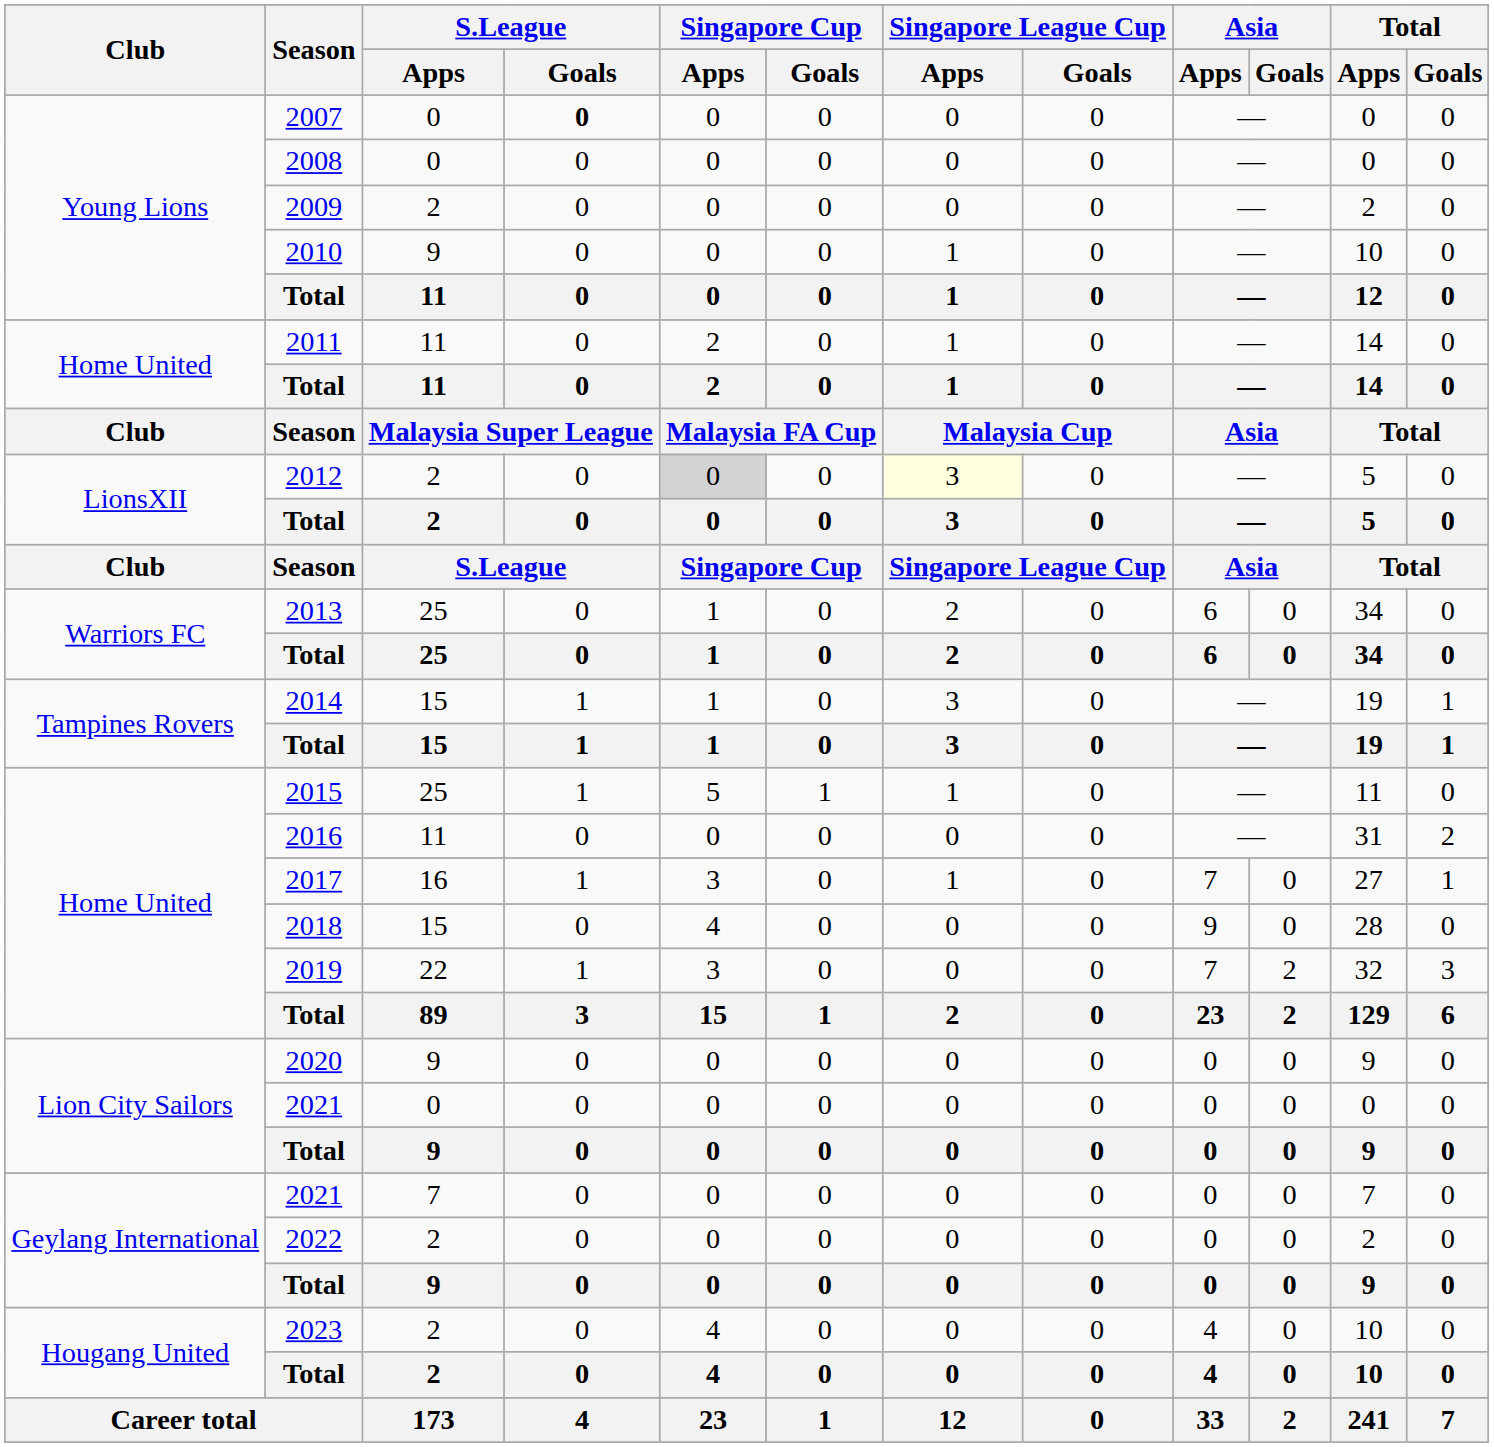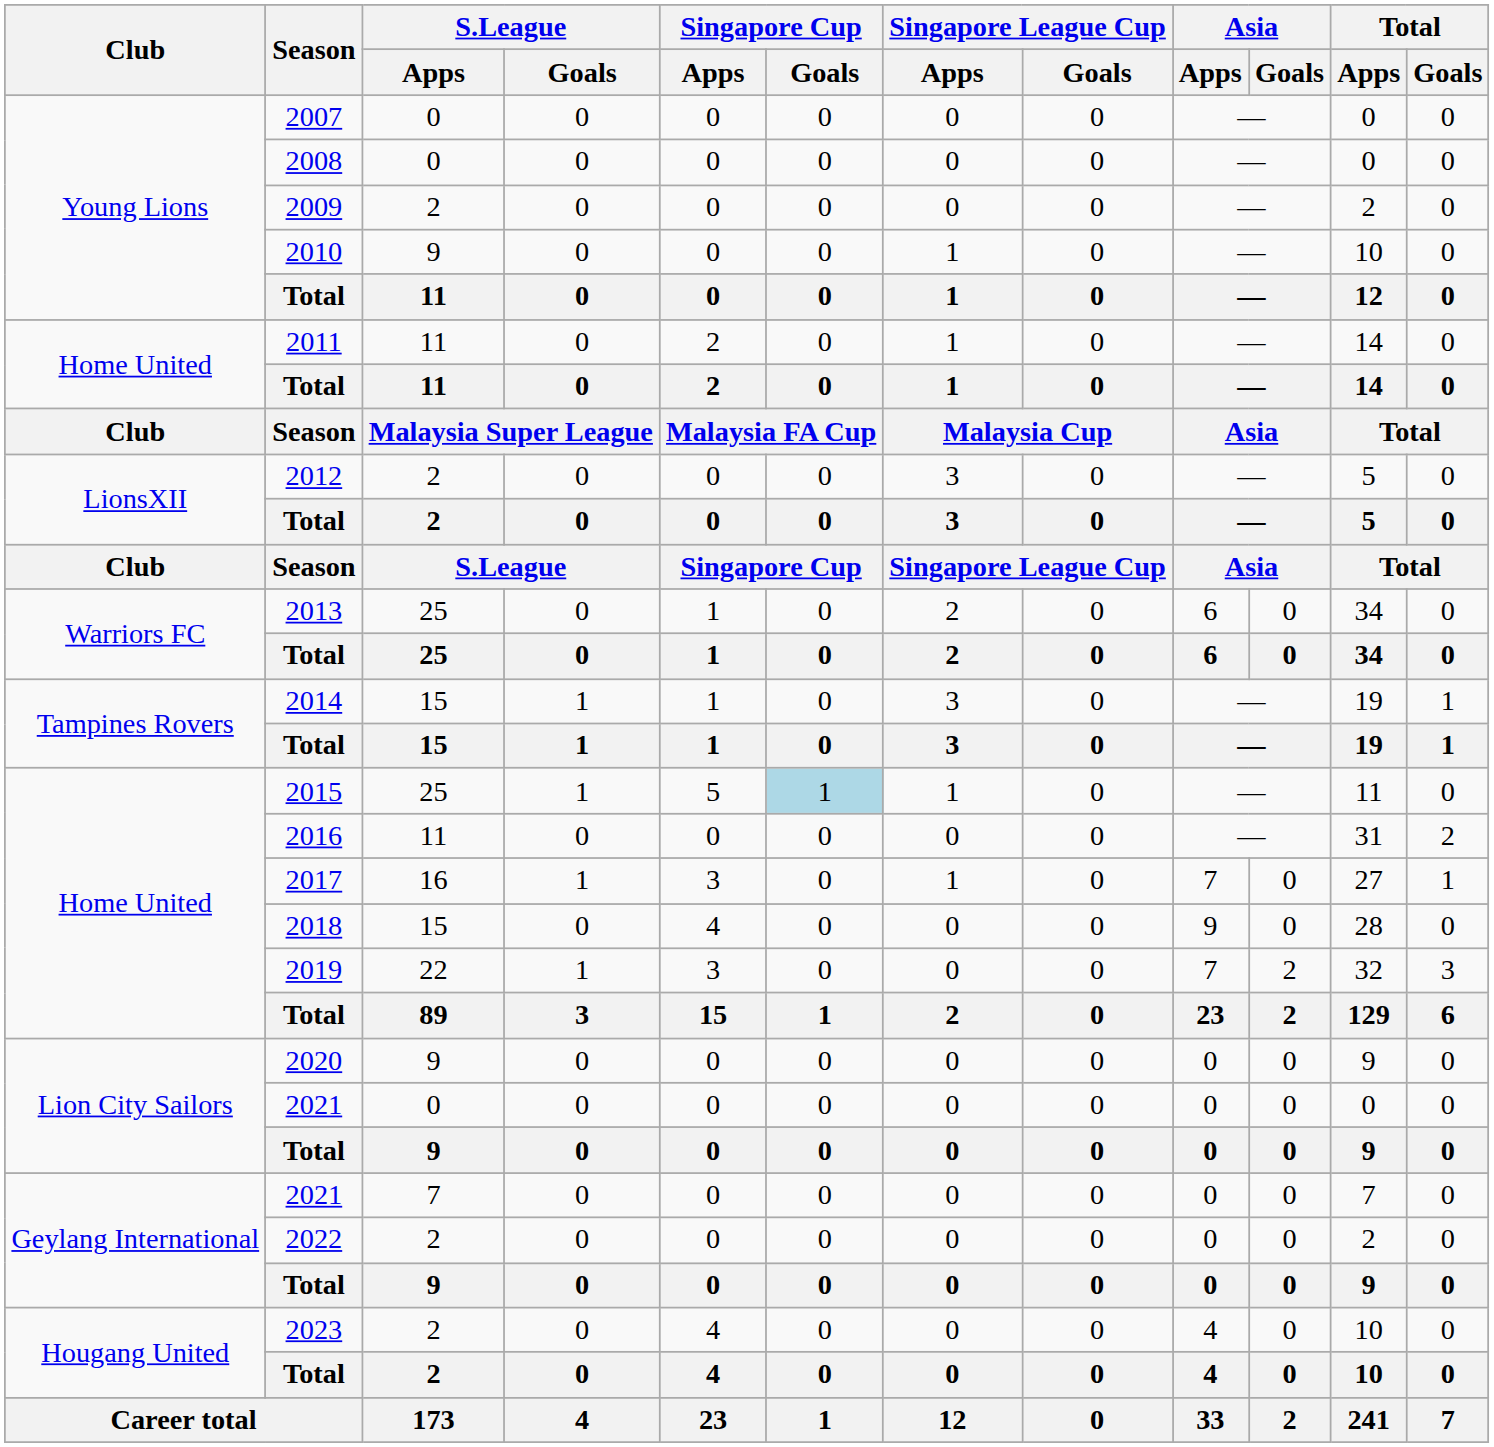(582, 116) bold -> (582, 116) normal
(713, 476) lightgrey background -> (713, 476) no background
(952, 476) lightyellow background -> (952, 476) no background
(825, 790) no background -> (825, 790) lightblue background
